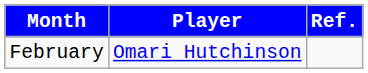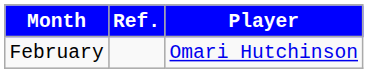columns swapped: (207, 21) <-> (334, 21)
